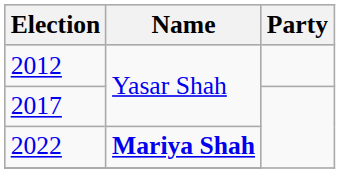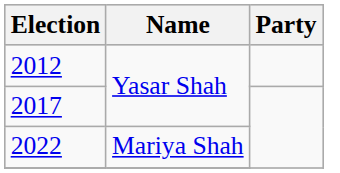(184, 146) bold -> (178, 146) normal
